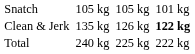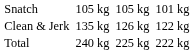(173, 26) bold -> (172, 26) normal
